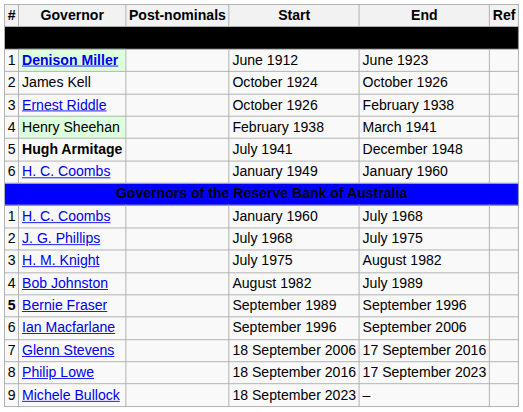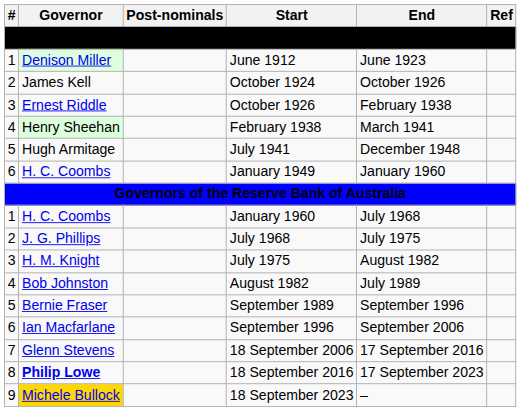(70, 60) bold -> (67, 60) normal
(72, 149) bold -> (69, 149) normal
(12, 305) bold -> (12, 305) normal
(58, 372) normal -> (61, 372) bold
(71, 395) no background -> (71, 395) gold background
